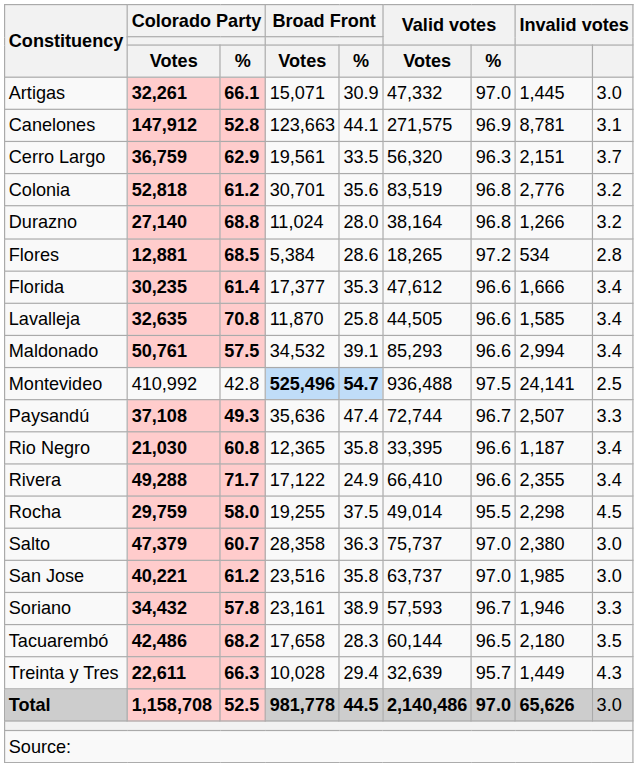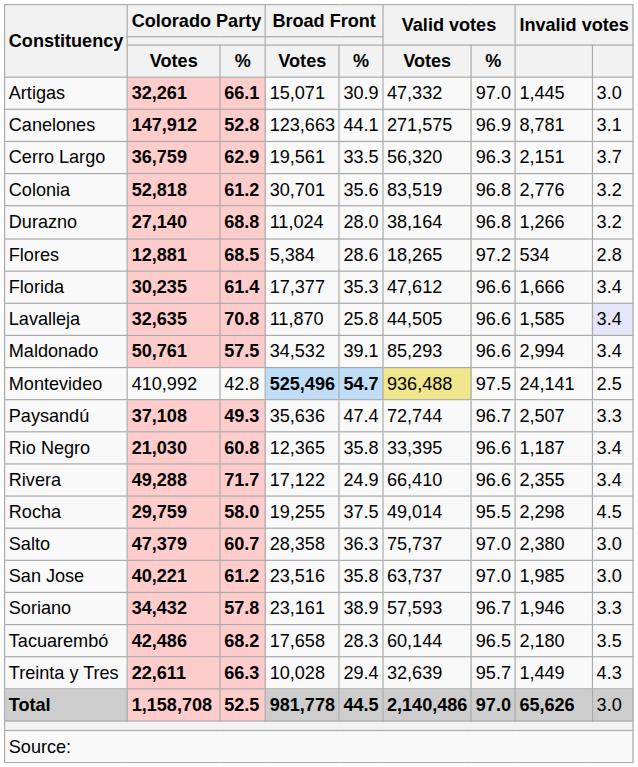(609, 319) no background -> (609, 319) lavender background
(420, 383) no background -> (420, 383) khaki background
